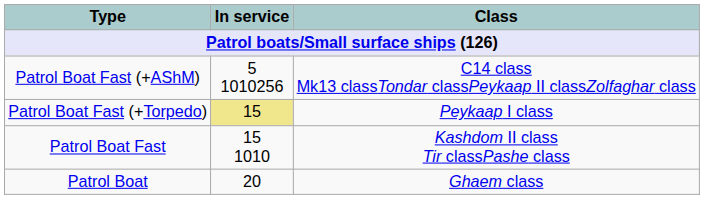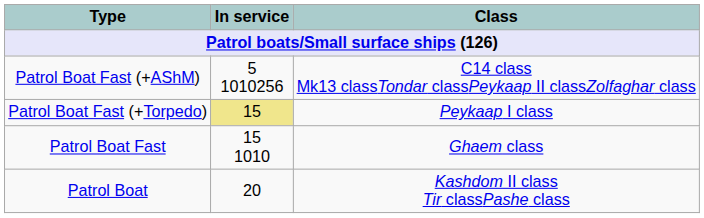(496, 147) Kashdom II class Tir classPashe class -> (496, 147) Ghaem class
(496, 181) Ghaem class -> (496, 190) Kashdom II class Tir classPashe class
